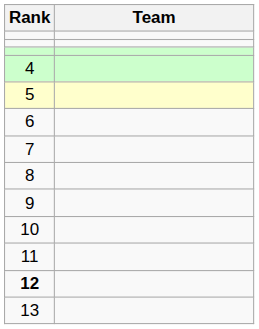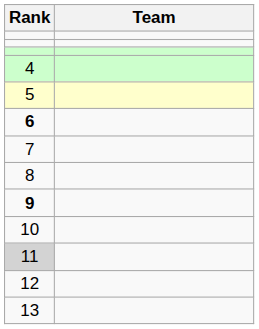(30, 122) normal -> (30, 122) bold
(30, 202) normal -> (30, 202) bold
(30, 256) no background -> (30, 256) lightgrey background
(30, 283) bold -> (30, 283) normal
